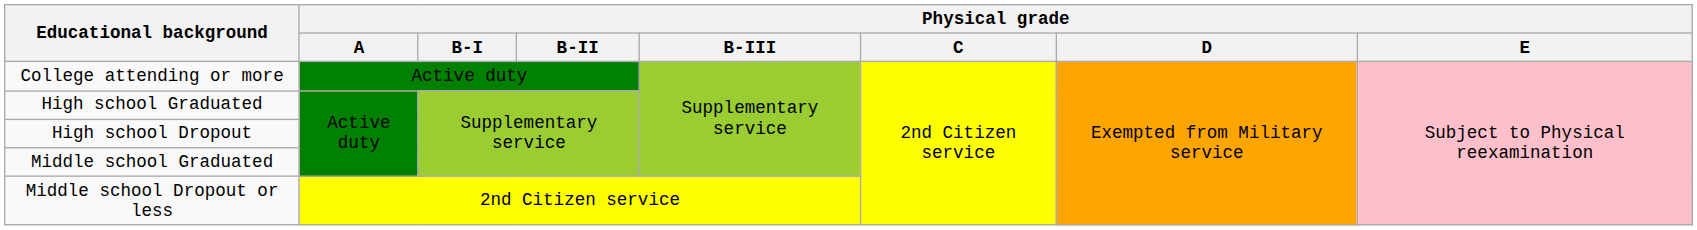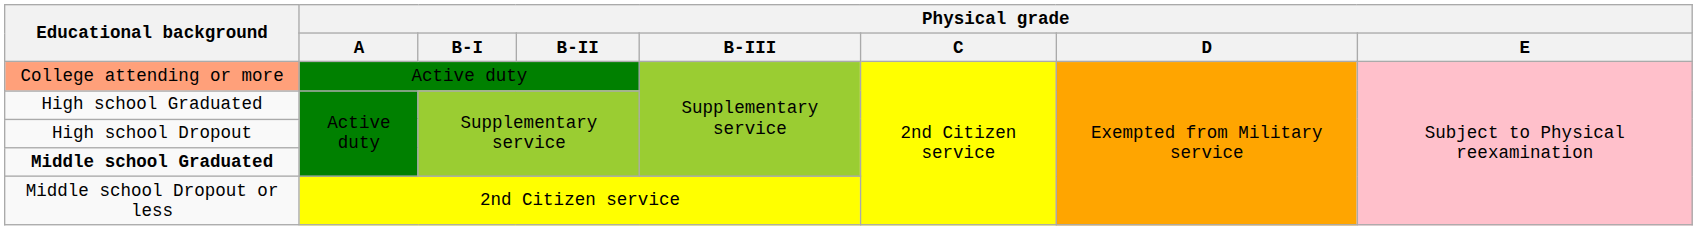(152, 76) no background -> (152, 76) lightsalmon background
(152, 162) normal -> (152, 162) bold
